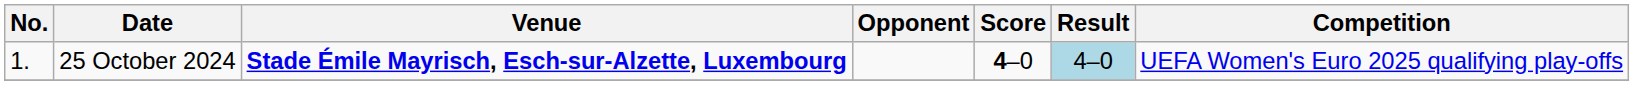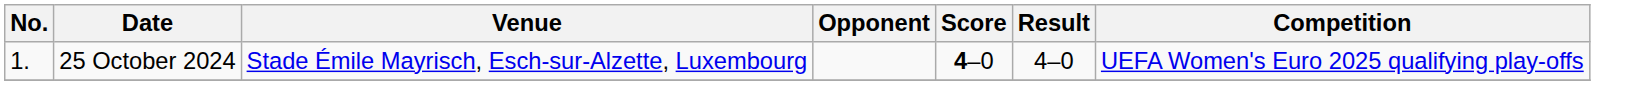(547, 60) bold -> (527, 60) normal
(1093, 60) lightblue background -> (1054, 60) no background
